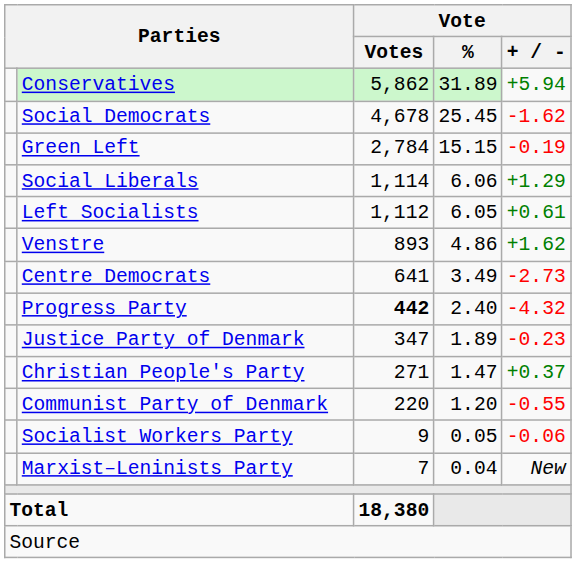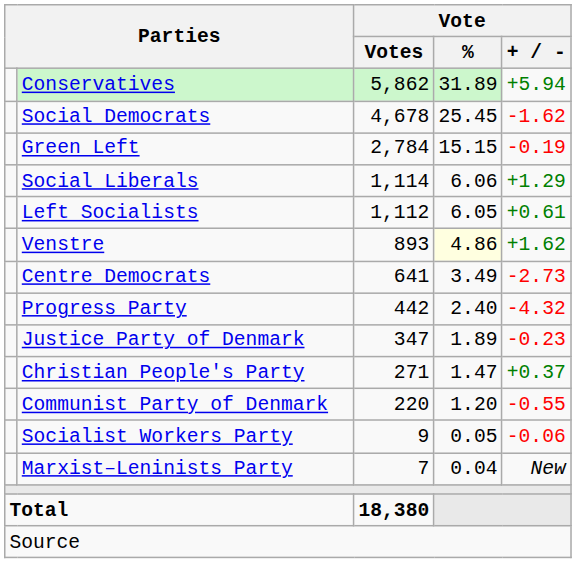(474, 245) no background -> (474, 245) lightyellow background
(412, 309) bold -> (412, 309) normal
